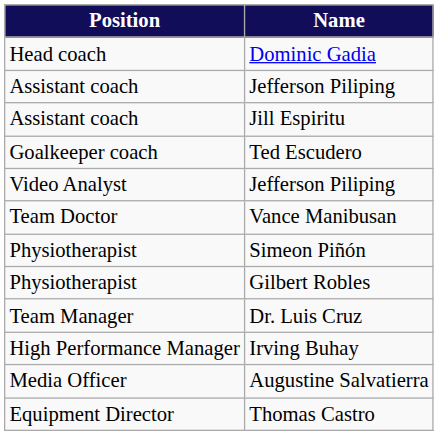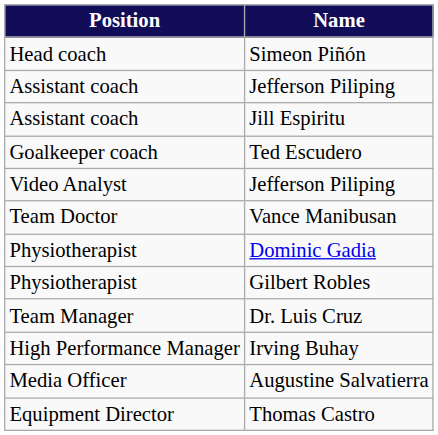(313, 53) Dominic Gadia -> (308, 53) Simeon Piñón
(308, 250) Simeon Piñón -> (313, 250) Dominic Gadia
